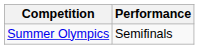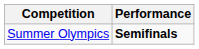(144, 34) normal -> (146, 34) bold
